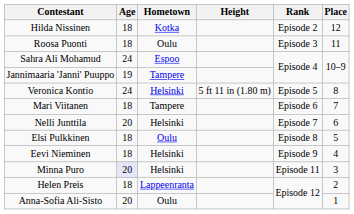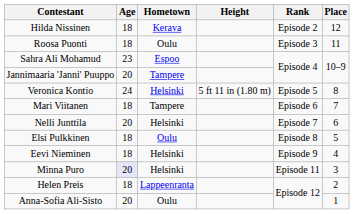(167, 28) Kotka -> (167, 28) Kerava
(127, 59) 24 -> (127, 59) 23
(127, 75) 19 -> (127, 75) 20
